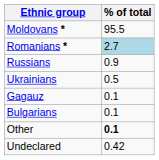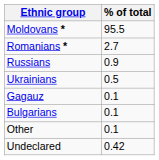(111, 46) lightblue background -> (111, 46) no background
(111, 130) bold -> (111, 130) normal
